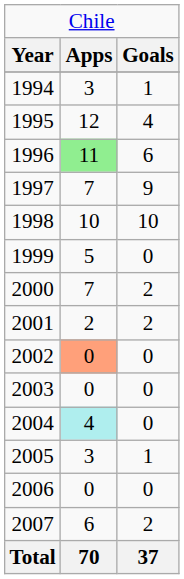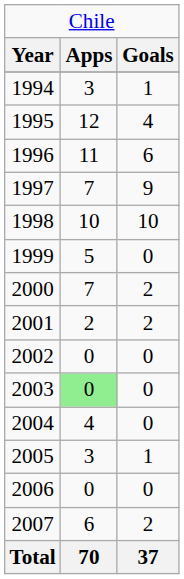(89, 155) lightgreen background -> (89, 155) no background
(89, 356) lightsalmon background -> (89, 356) no background
(89, 389) no background -> (89, 389) lightgreen background
(89, 423) paleturquoise background -> (89, 423) no background
